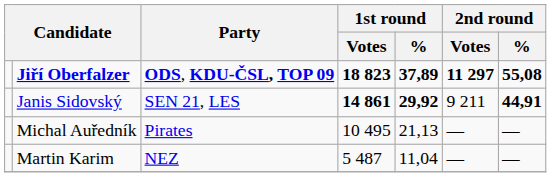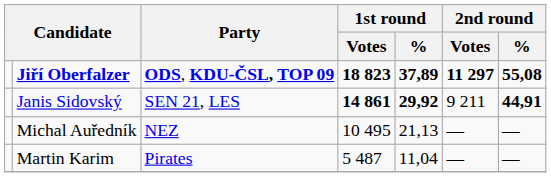(169, 130) Pirates -> (162, 130) NEZ
(162, 158) NEZ -> (169, 158) Pirates
